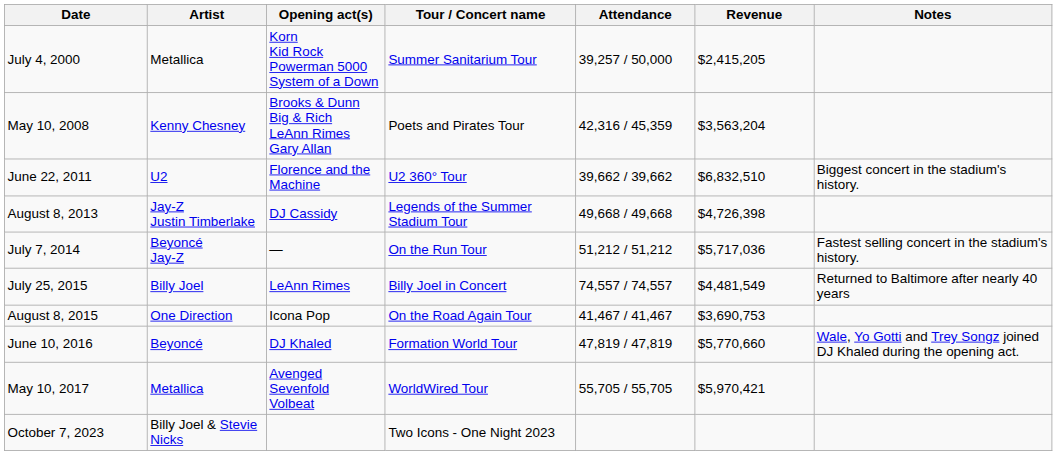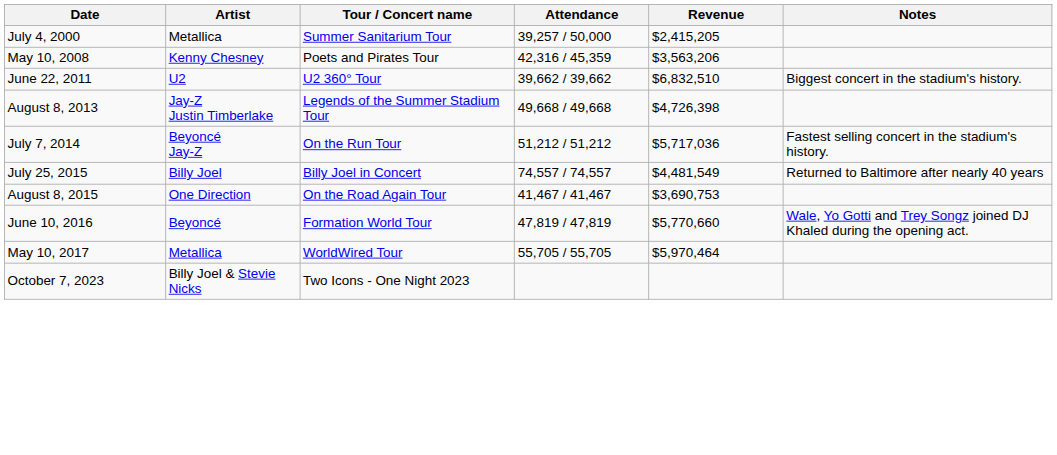- column: (326, 15)
(731, 125) $3,563,204 -> (686, 57) $3,563,206
(731, 388) $5,970,421 -> (686, 252) $5,970,464
